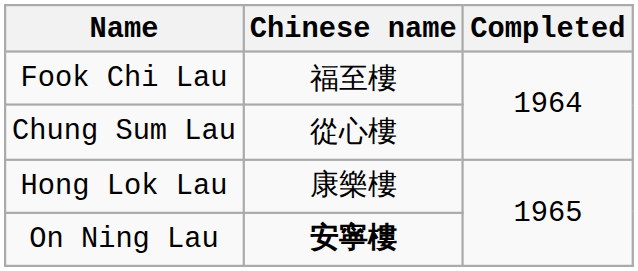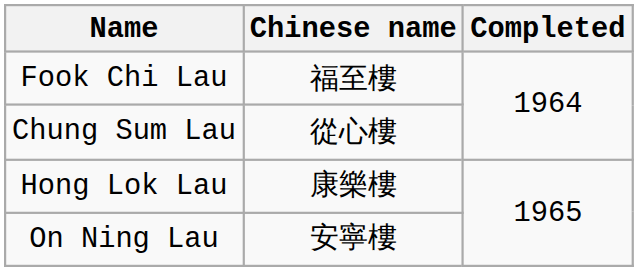(353, 240) bold -> (353, 240) normal
